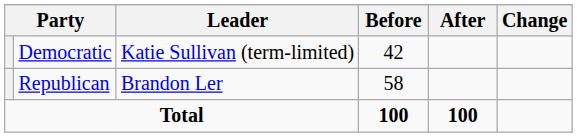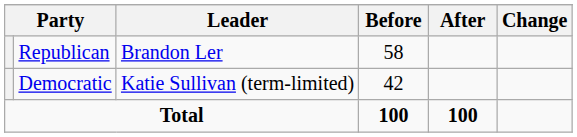rows swapped: (64, 83) <-> (65, 52)
